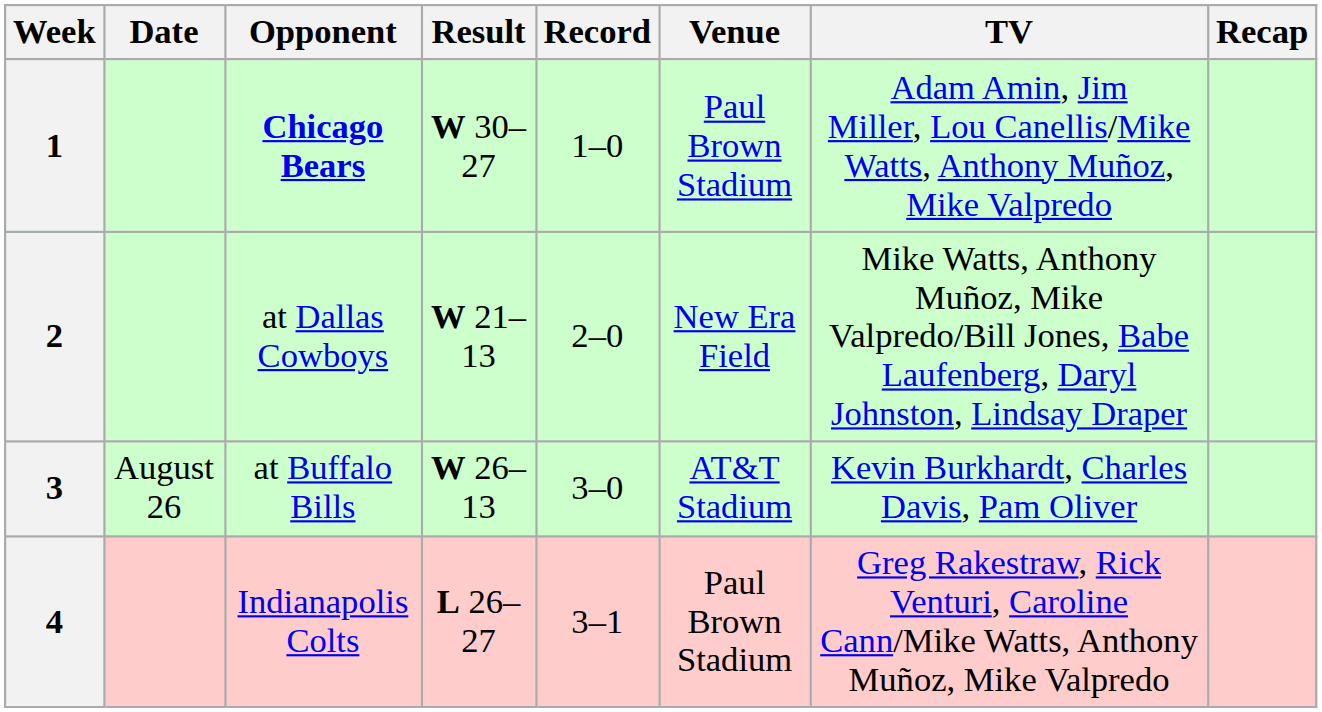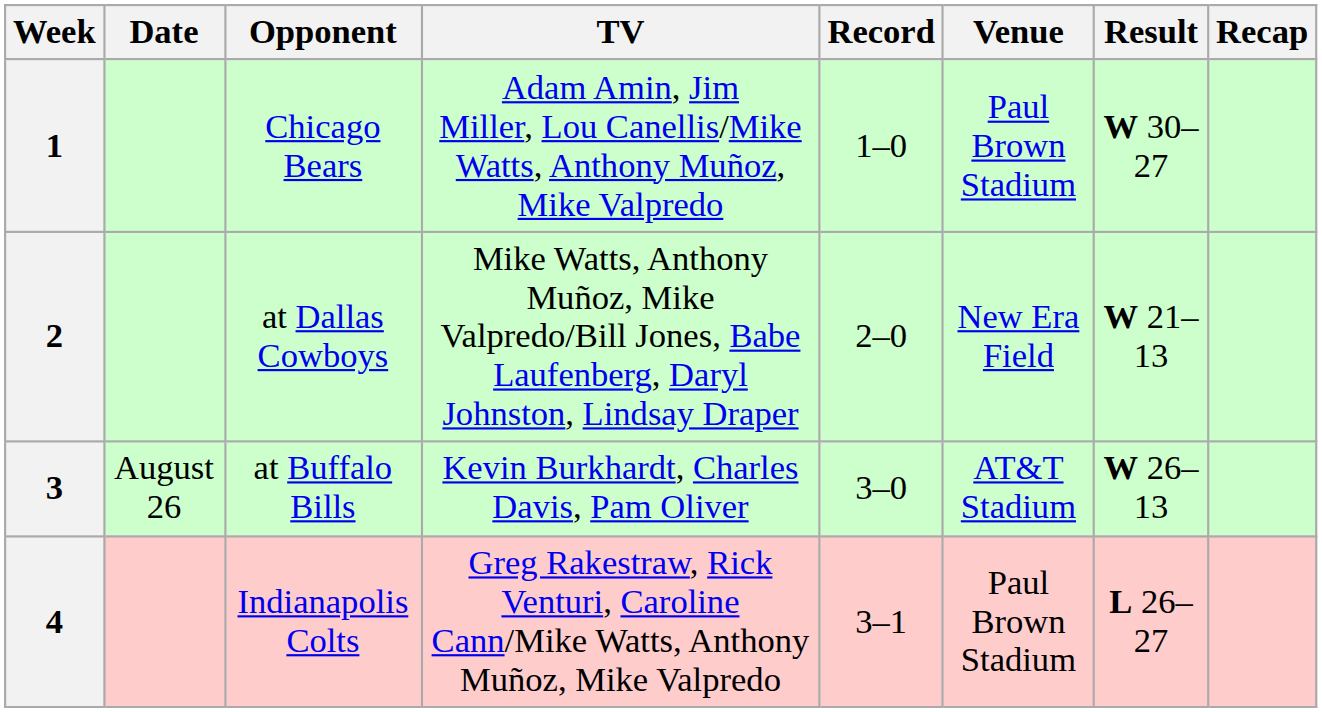columns swapped: (479, 31) <-> (1009, 31)
(323, 145) bold -> (323, 145) normal
